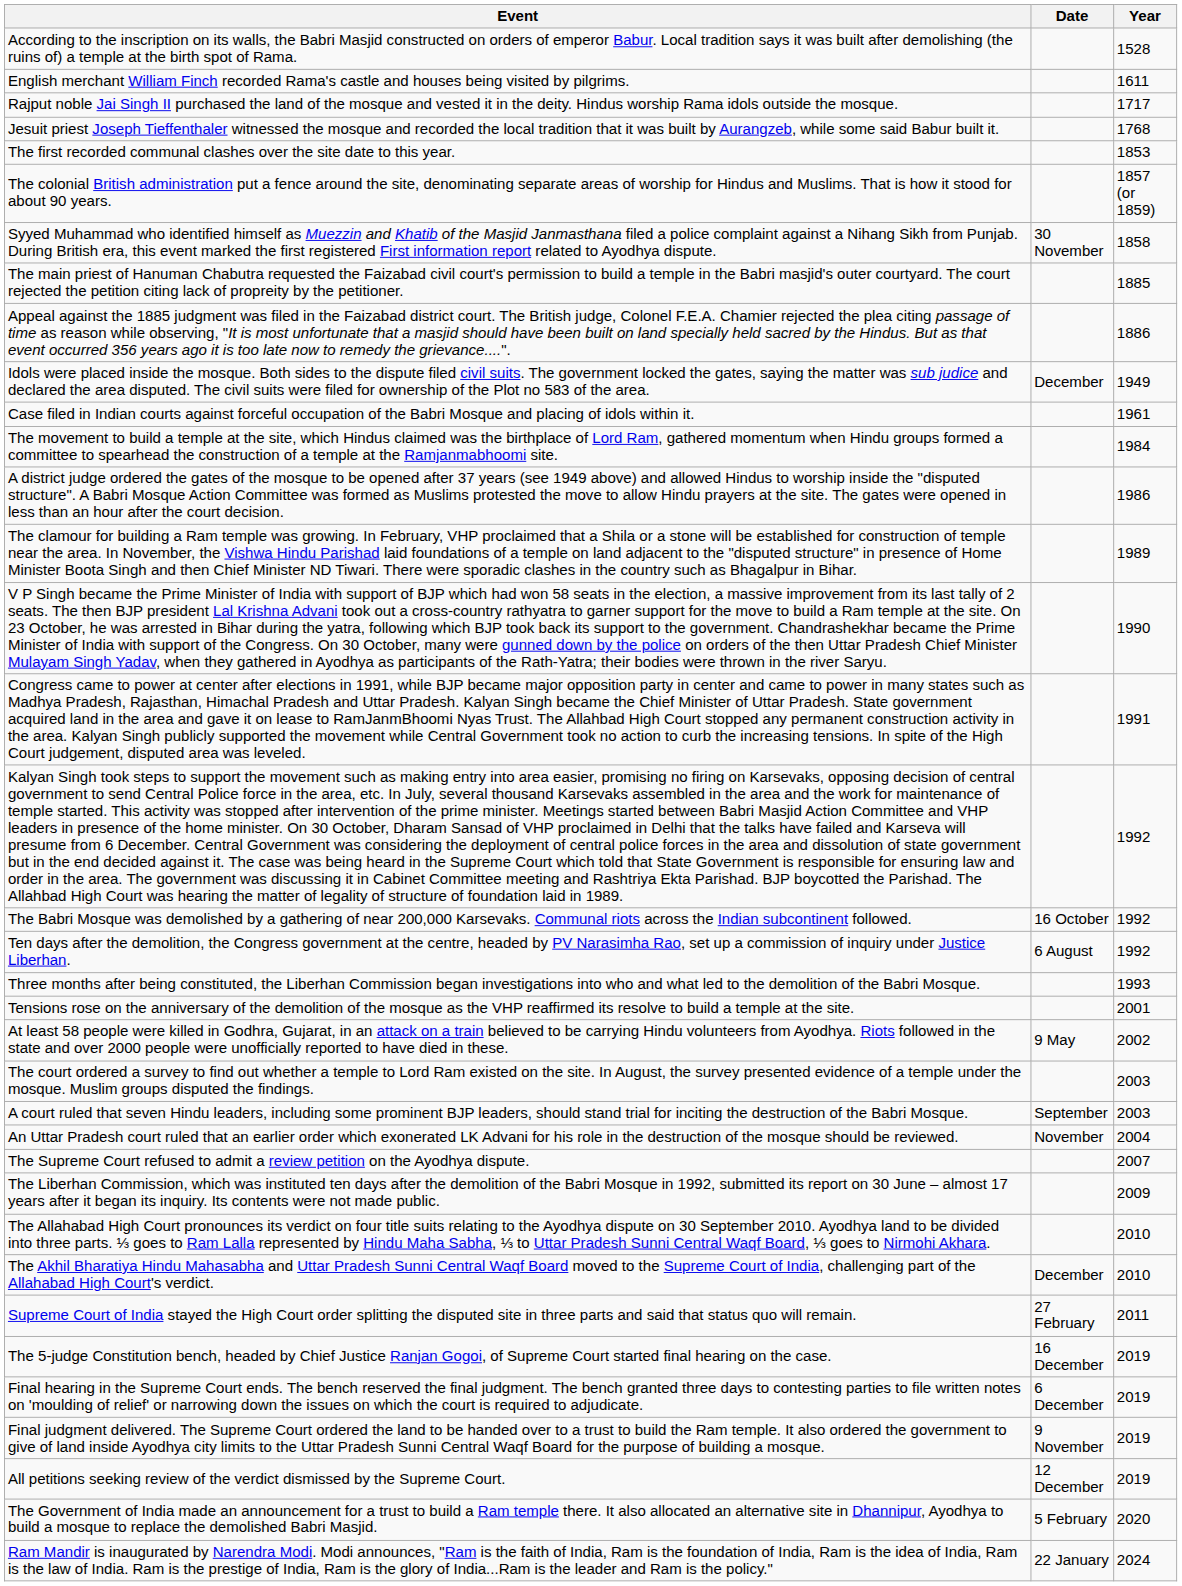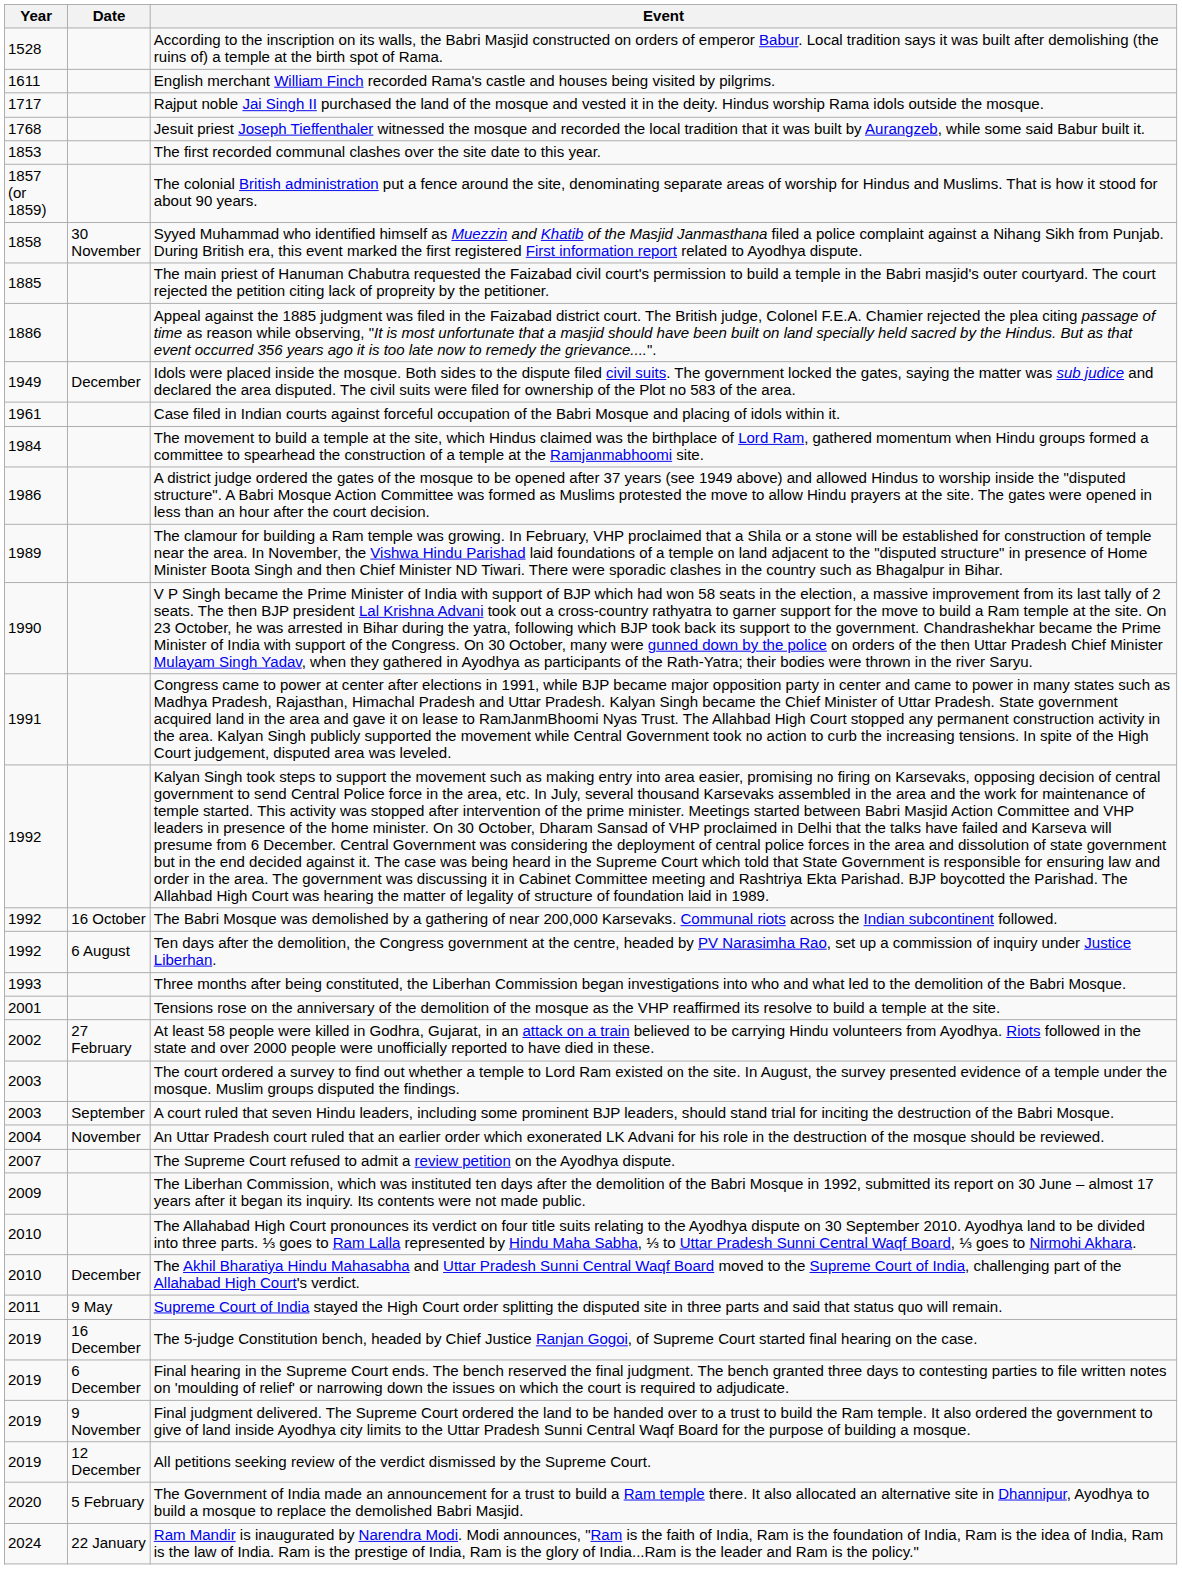columns swapped: (1145, 16) <-> (518, 16)
(1055, 1040) 9 May -> (101, 1040) 27 February
(1064, 1315) 27 February -> (92, 1307) 9 May
